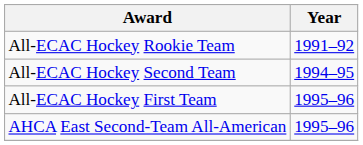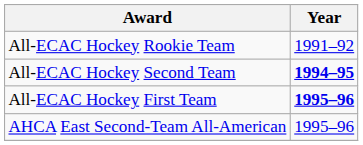(324, 72) normal -> (324, 72) bold
(324, 99) normal -> (324, 99) bold
